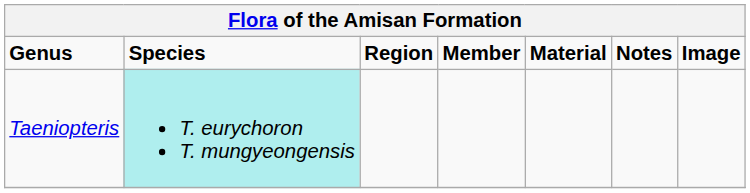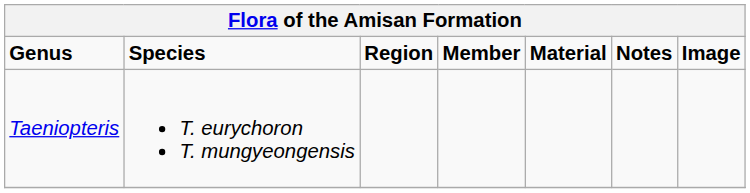(242, 140) paleturquoise background -> (242, 140) no background
